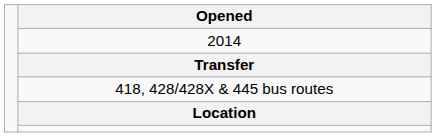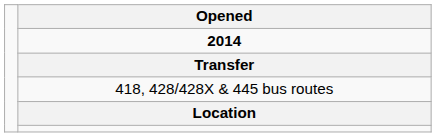(224, 40) normal -> (224, 40) bold
